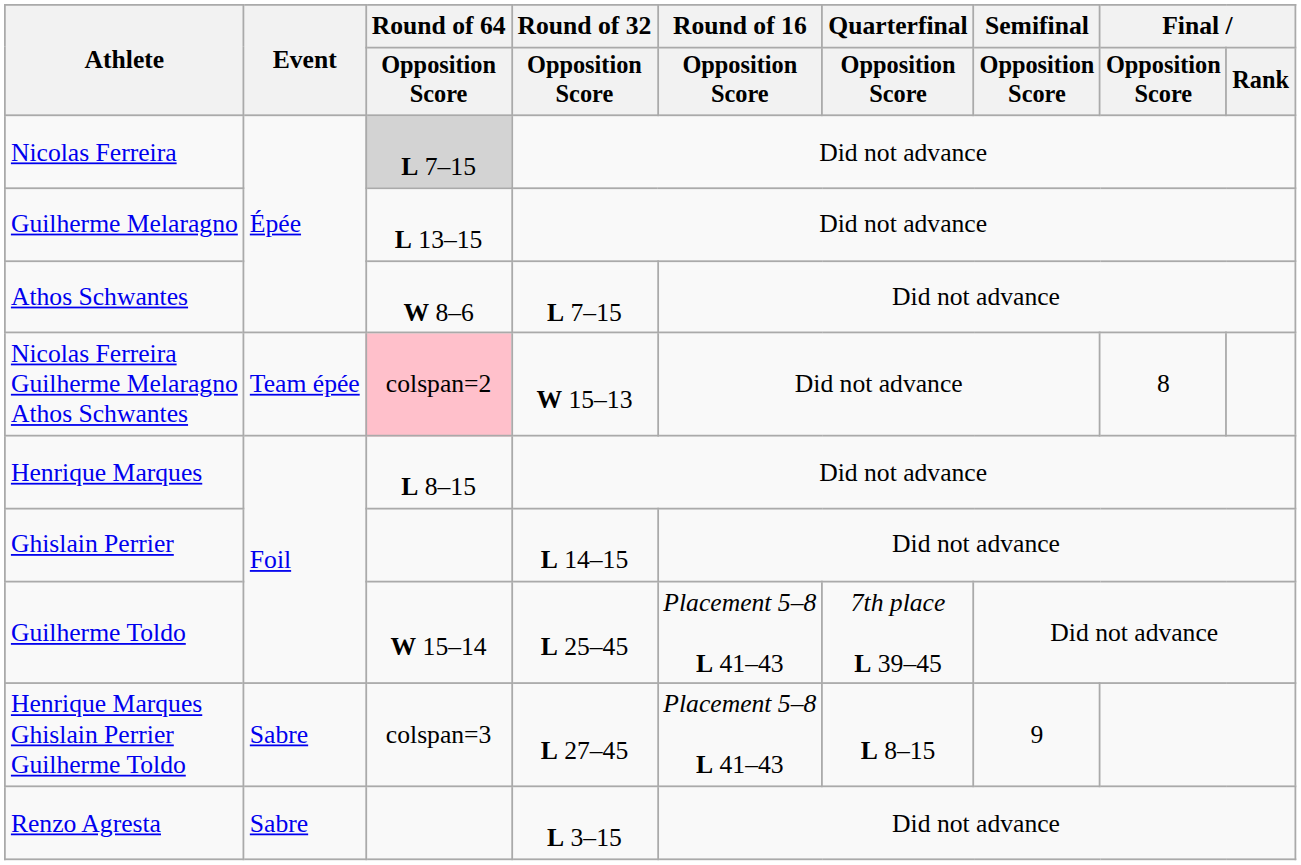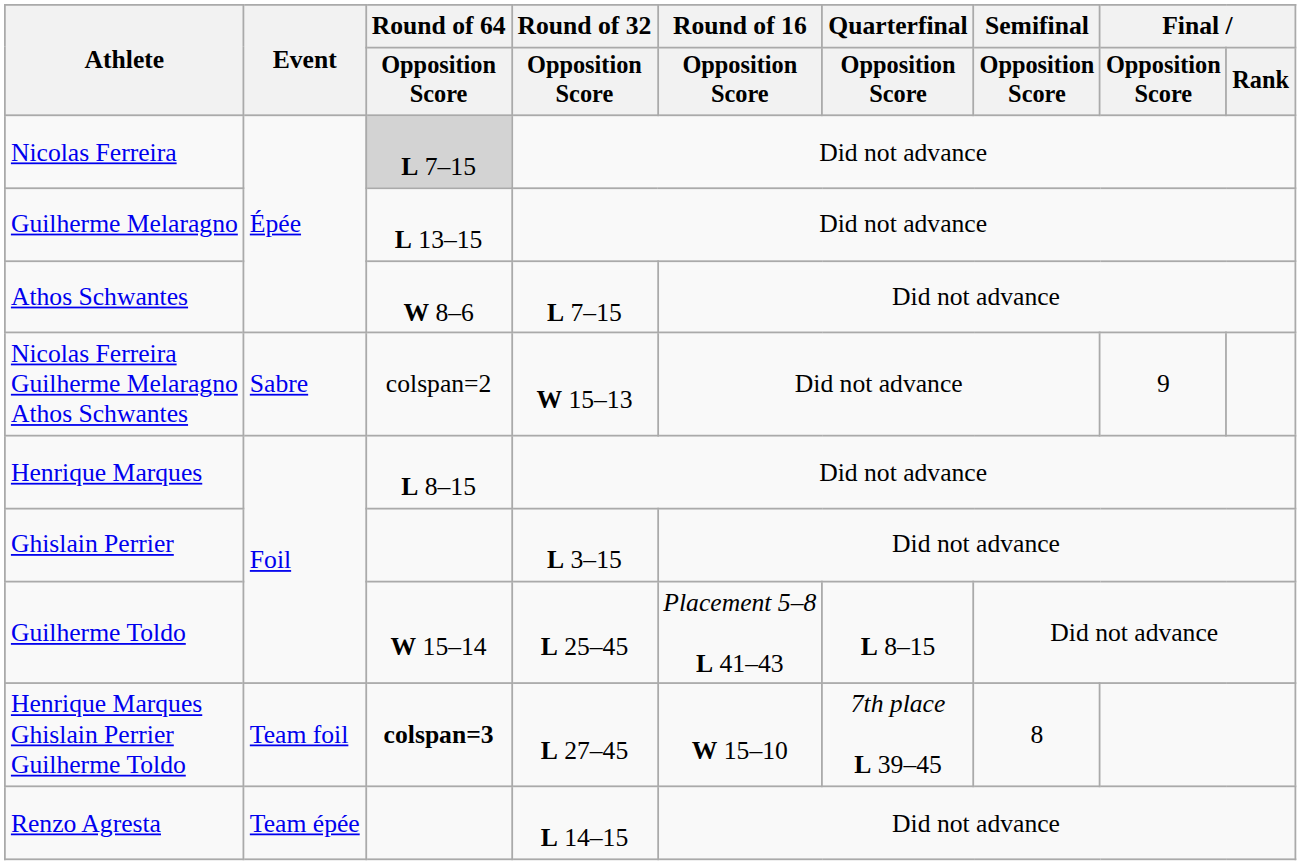(305, 384) Team épée -> (279, 384) Sabre
(439, 384) pink background -> (439, 384) no background
(1163, 384) 8 -> (1163, 384) 9
(584, 559) L 14–15 -> (584, 559) L 3–15
(898, 632) 7th place L 39–45 -> (898, 647) L 8–15
(279, 735) Sabre -> (299, 735) Team foil
(439, 735) normal -> (439, 735) bold
(740, 735) Placement 5–8 L 41–43 -> (740, 750) W 15–10
(898, 750) L 8–15 -> (898, 735) 7th place L 39–45
(1037, 735) 9 -> (1037, 735) 8
(279, 822) Sabre -> (305, 822) Team épée
(584, 838) L 3–15 -> (584, 838) L 14–15
